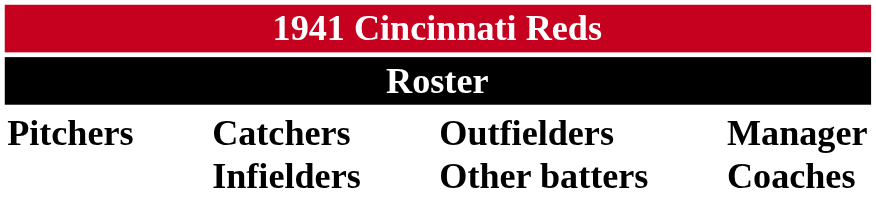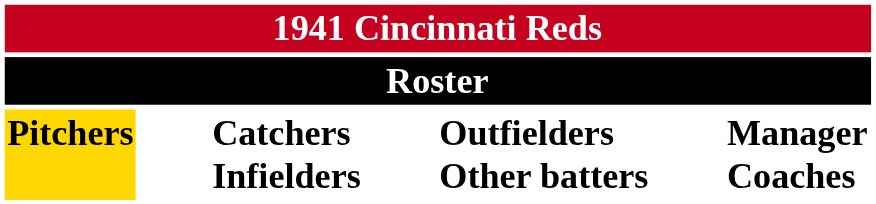(70, 132) no background -> (70, 132) gold background
